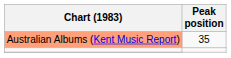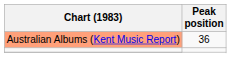(204, 39) 35 -> (204, 39) 36
